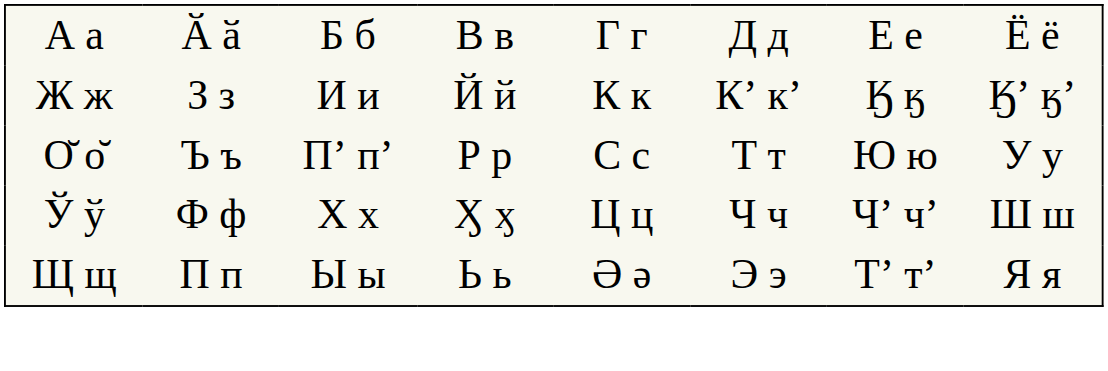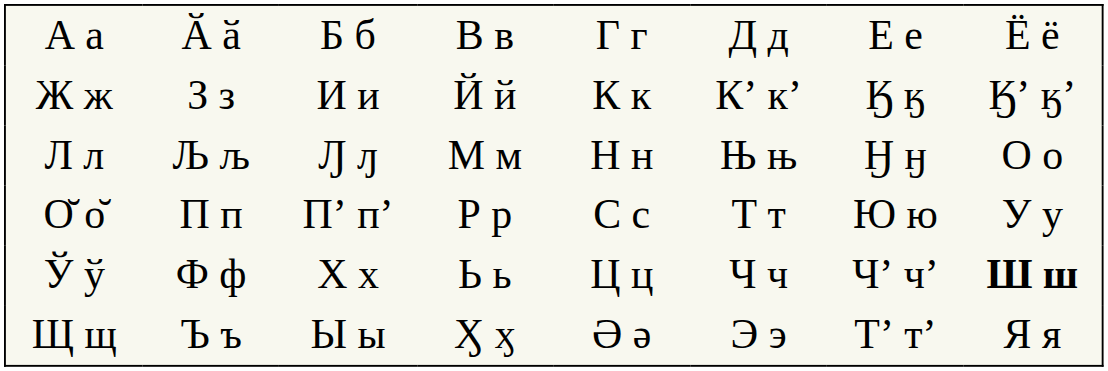+ row: (74, 155)
(211, 155) Ъ ъ -> (211, 214) П п
(485, 214) Ӽ ӽ -> (485, 274) Ь ь
(1032, 214) normal -> (1032, 274) bold
(211, 274) П п -> (211, 334) Ъ ъ
(485, 274) Ь ь -> (485, 334) Ӽ ӽ
